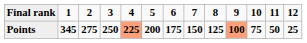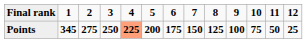(237, 30) lightsalmon background -> (237, 30) no background
